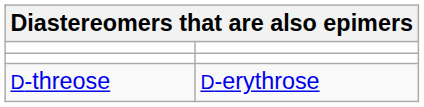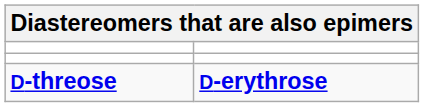(60, 81) normal -> (64, 81) bold
(260, 81) normal -> (263, 81) bold
